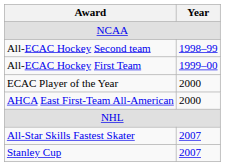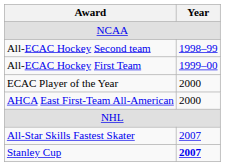(190, 153) normal -> (190, 153) bold
